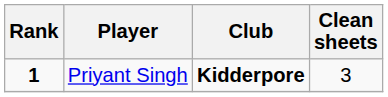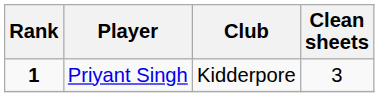(251, 75) bold -> (246, 75) normal
